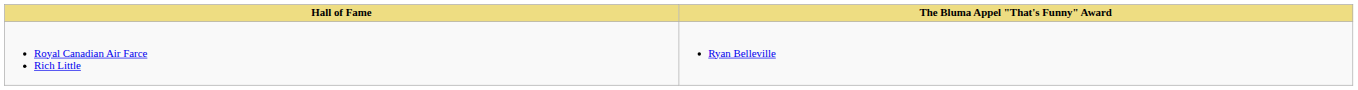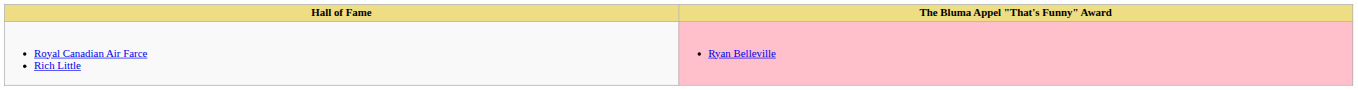(1016, 53) no background -> (1016, 53) pink background
